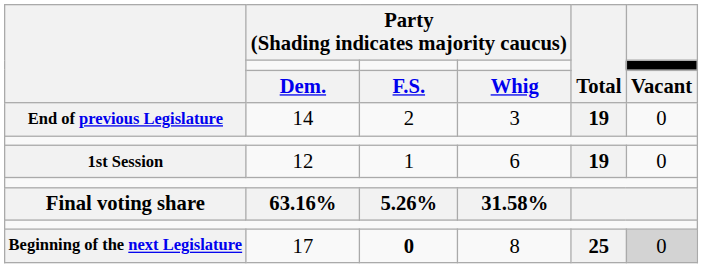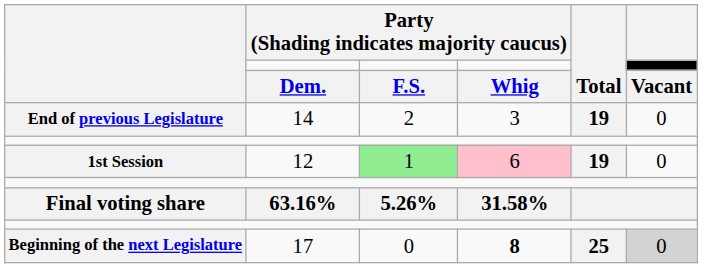(409, 161) no background -> (409, 161) lightgreen background
(515, 161) no background -> (515, 161) pink background
(409, 245) bold -> (409, 245) normal
(515, 245) normal -> (515, 245) bold
